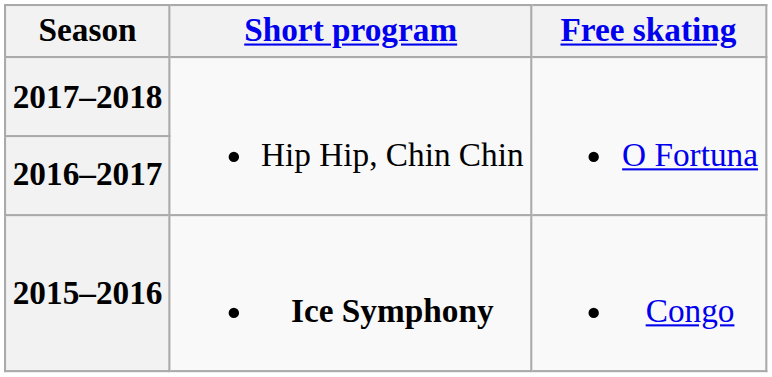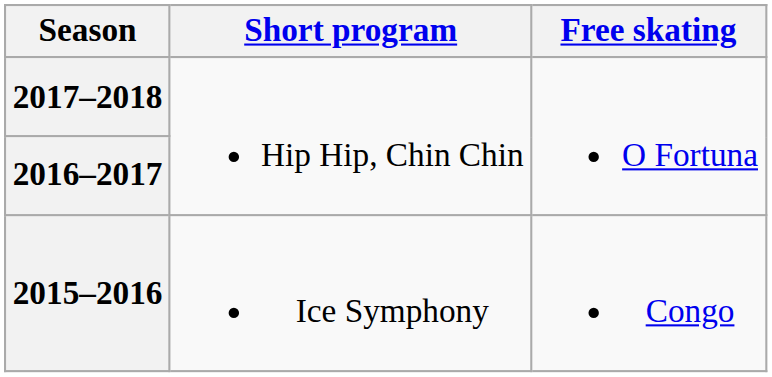(351, 312) bold -> (351, 312) normal
